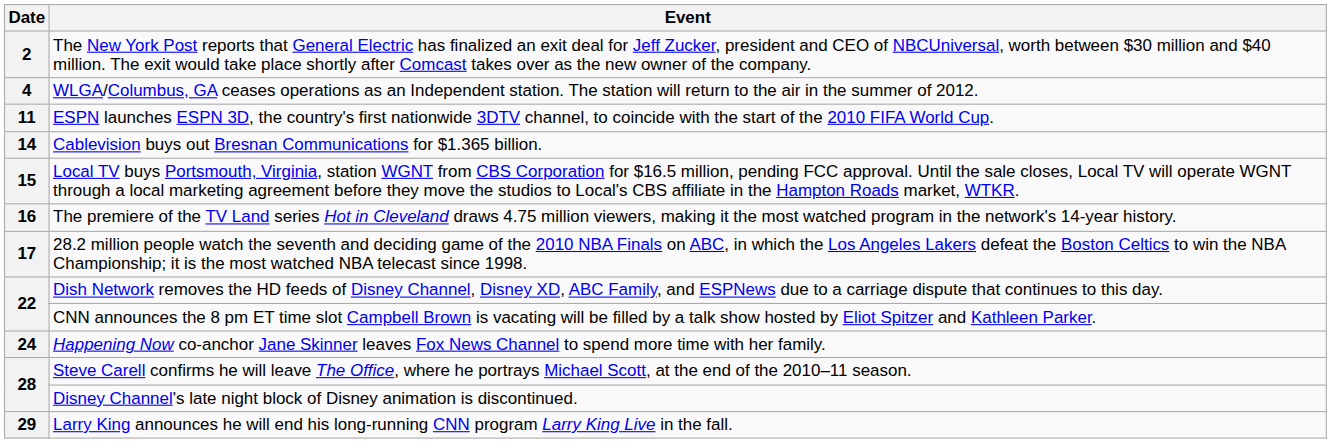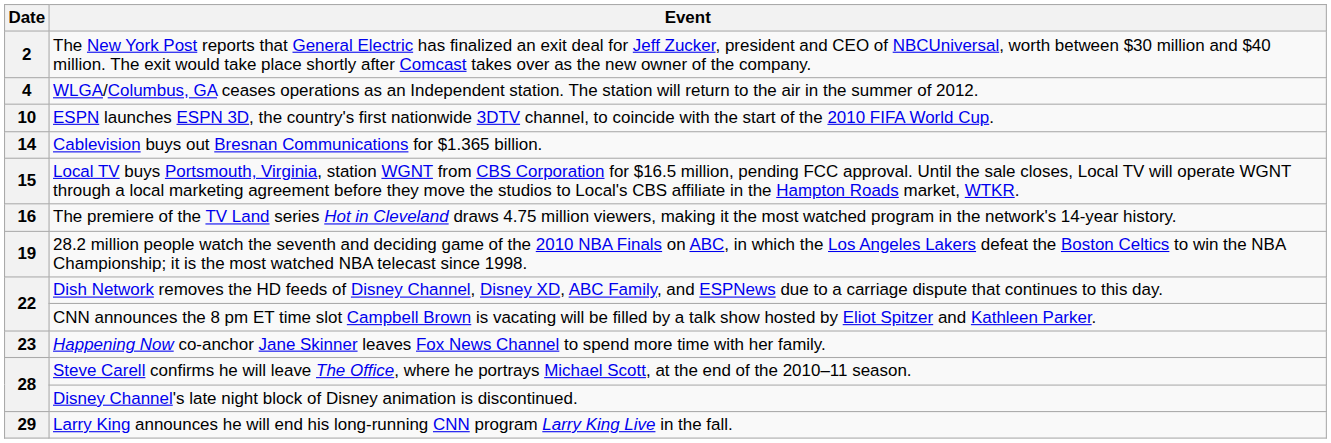(27, 117) 11 -> (27, 117) 10
(27, 253) 17 -> (27, 253) 19
(27, 344) 24 -> (27, 344) 23
